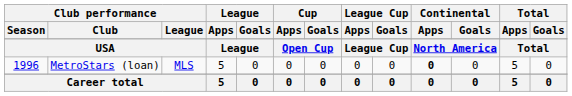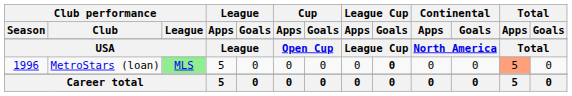(184, 65) no background -> (184, 65) lightgreen background
(392, 65) normal -> (392, 65) bold
(431, 65) bold -> (431, 65) normal
(515, 65) no background -> (515, 65) lightsalmon background
